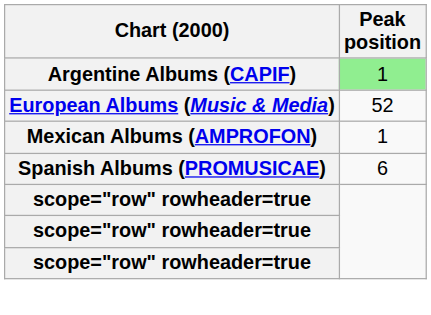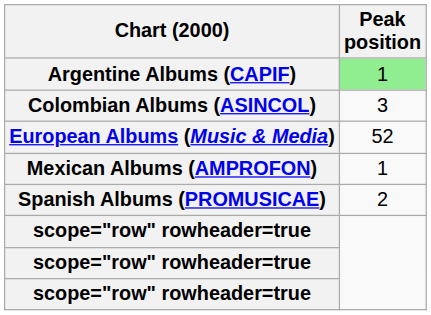+ row: (172, 105)
(382, 168) 6 -> (382, 199) 2
